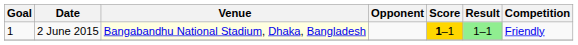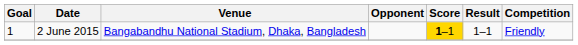(235, 31) lightyellow background -> (235, 31) no background
(483, 31) lightgreen background -> (483, 31) no background
